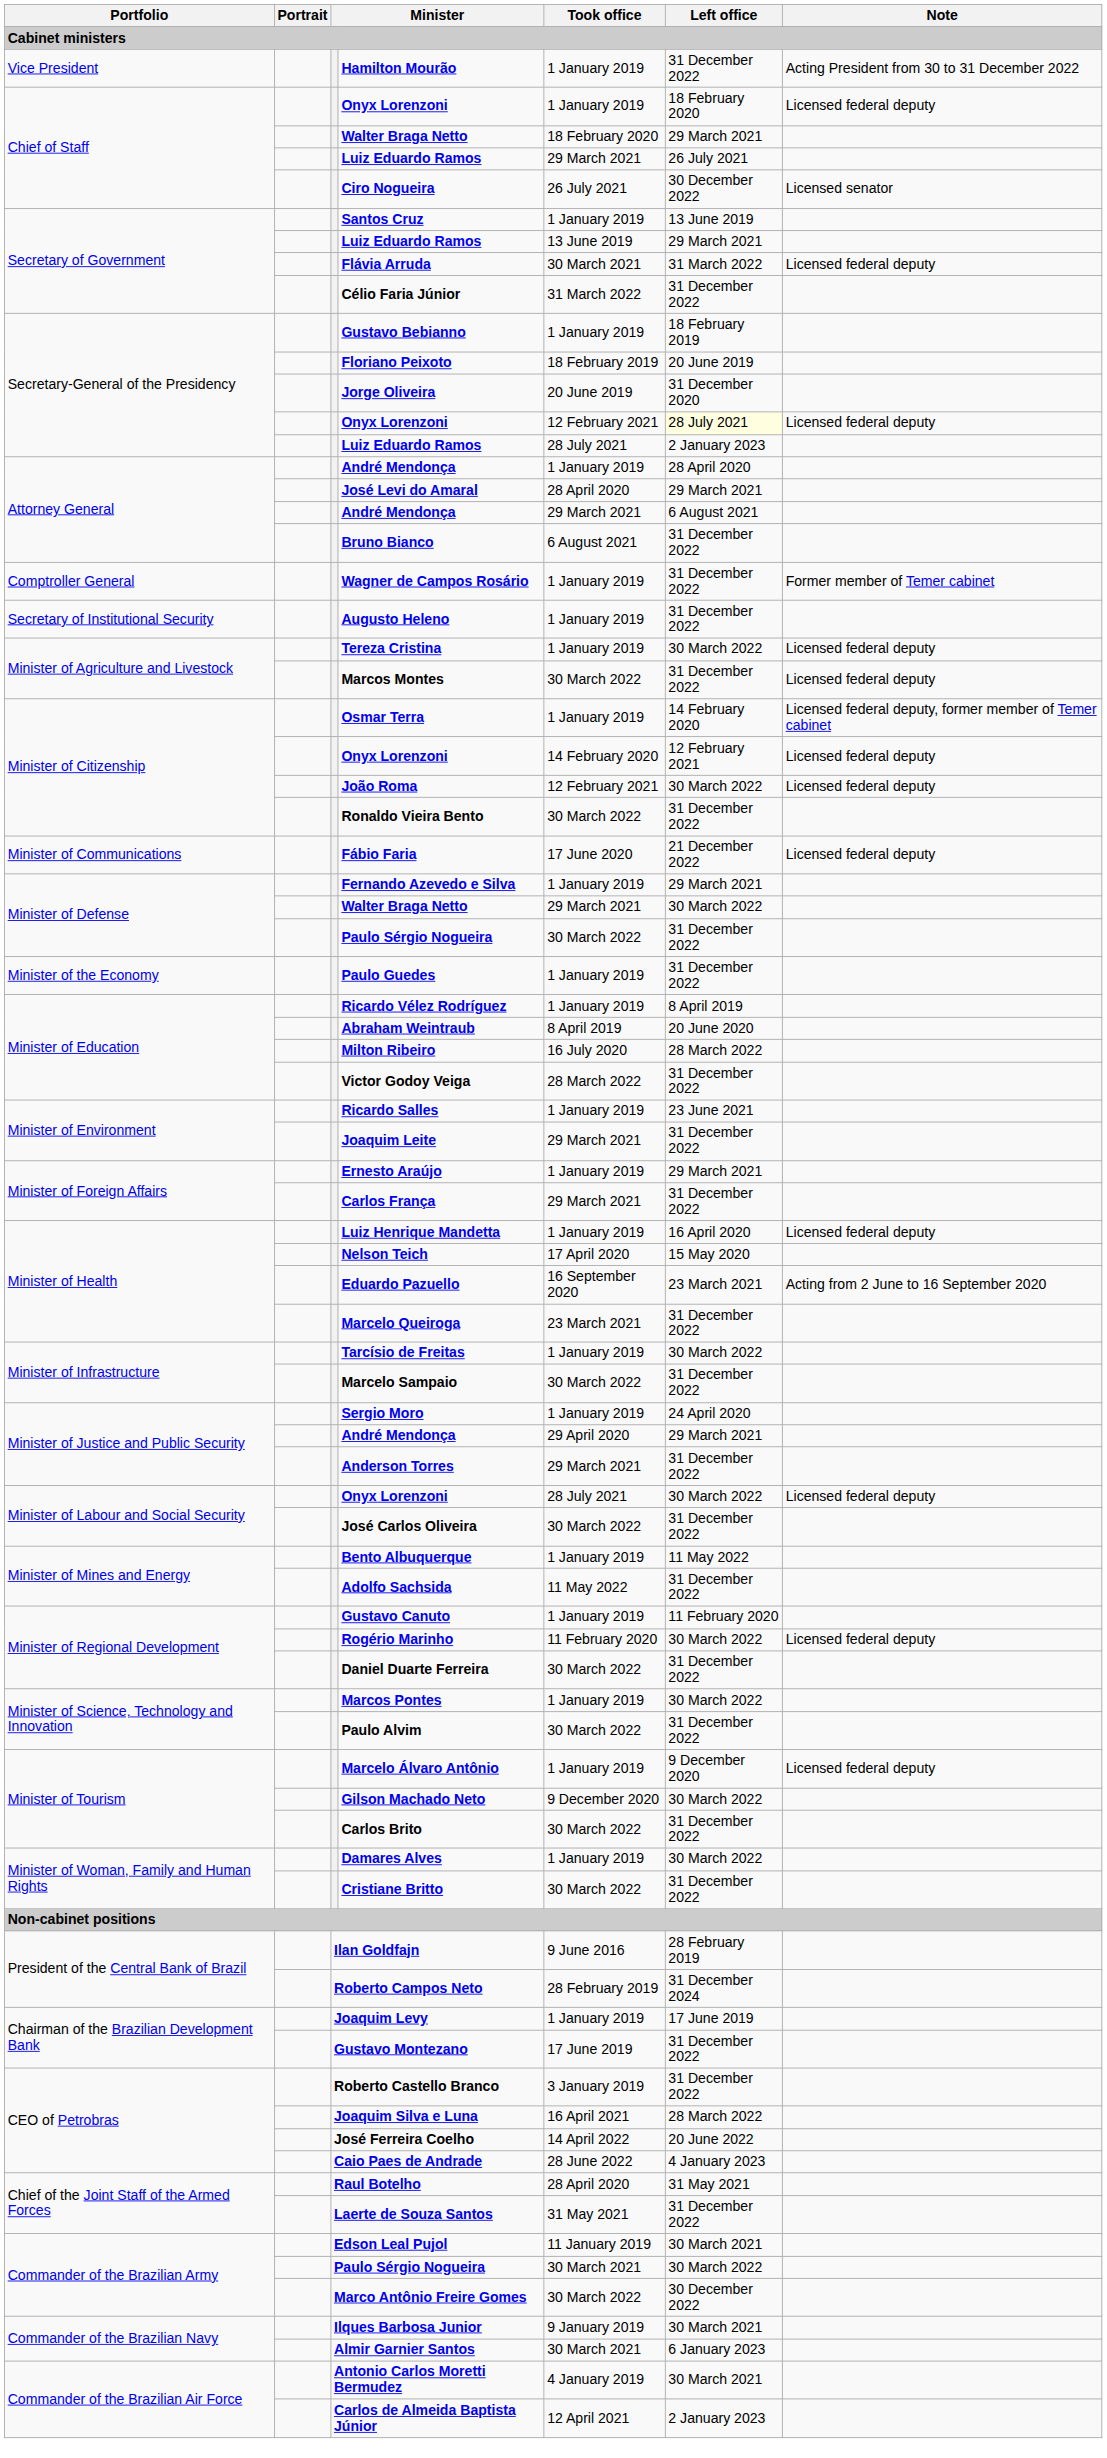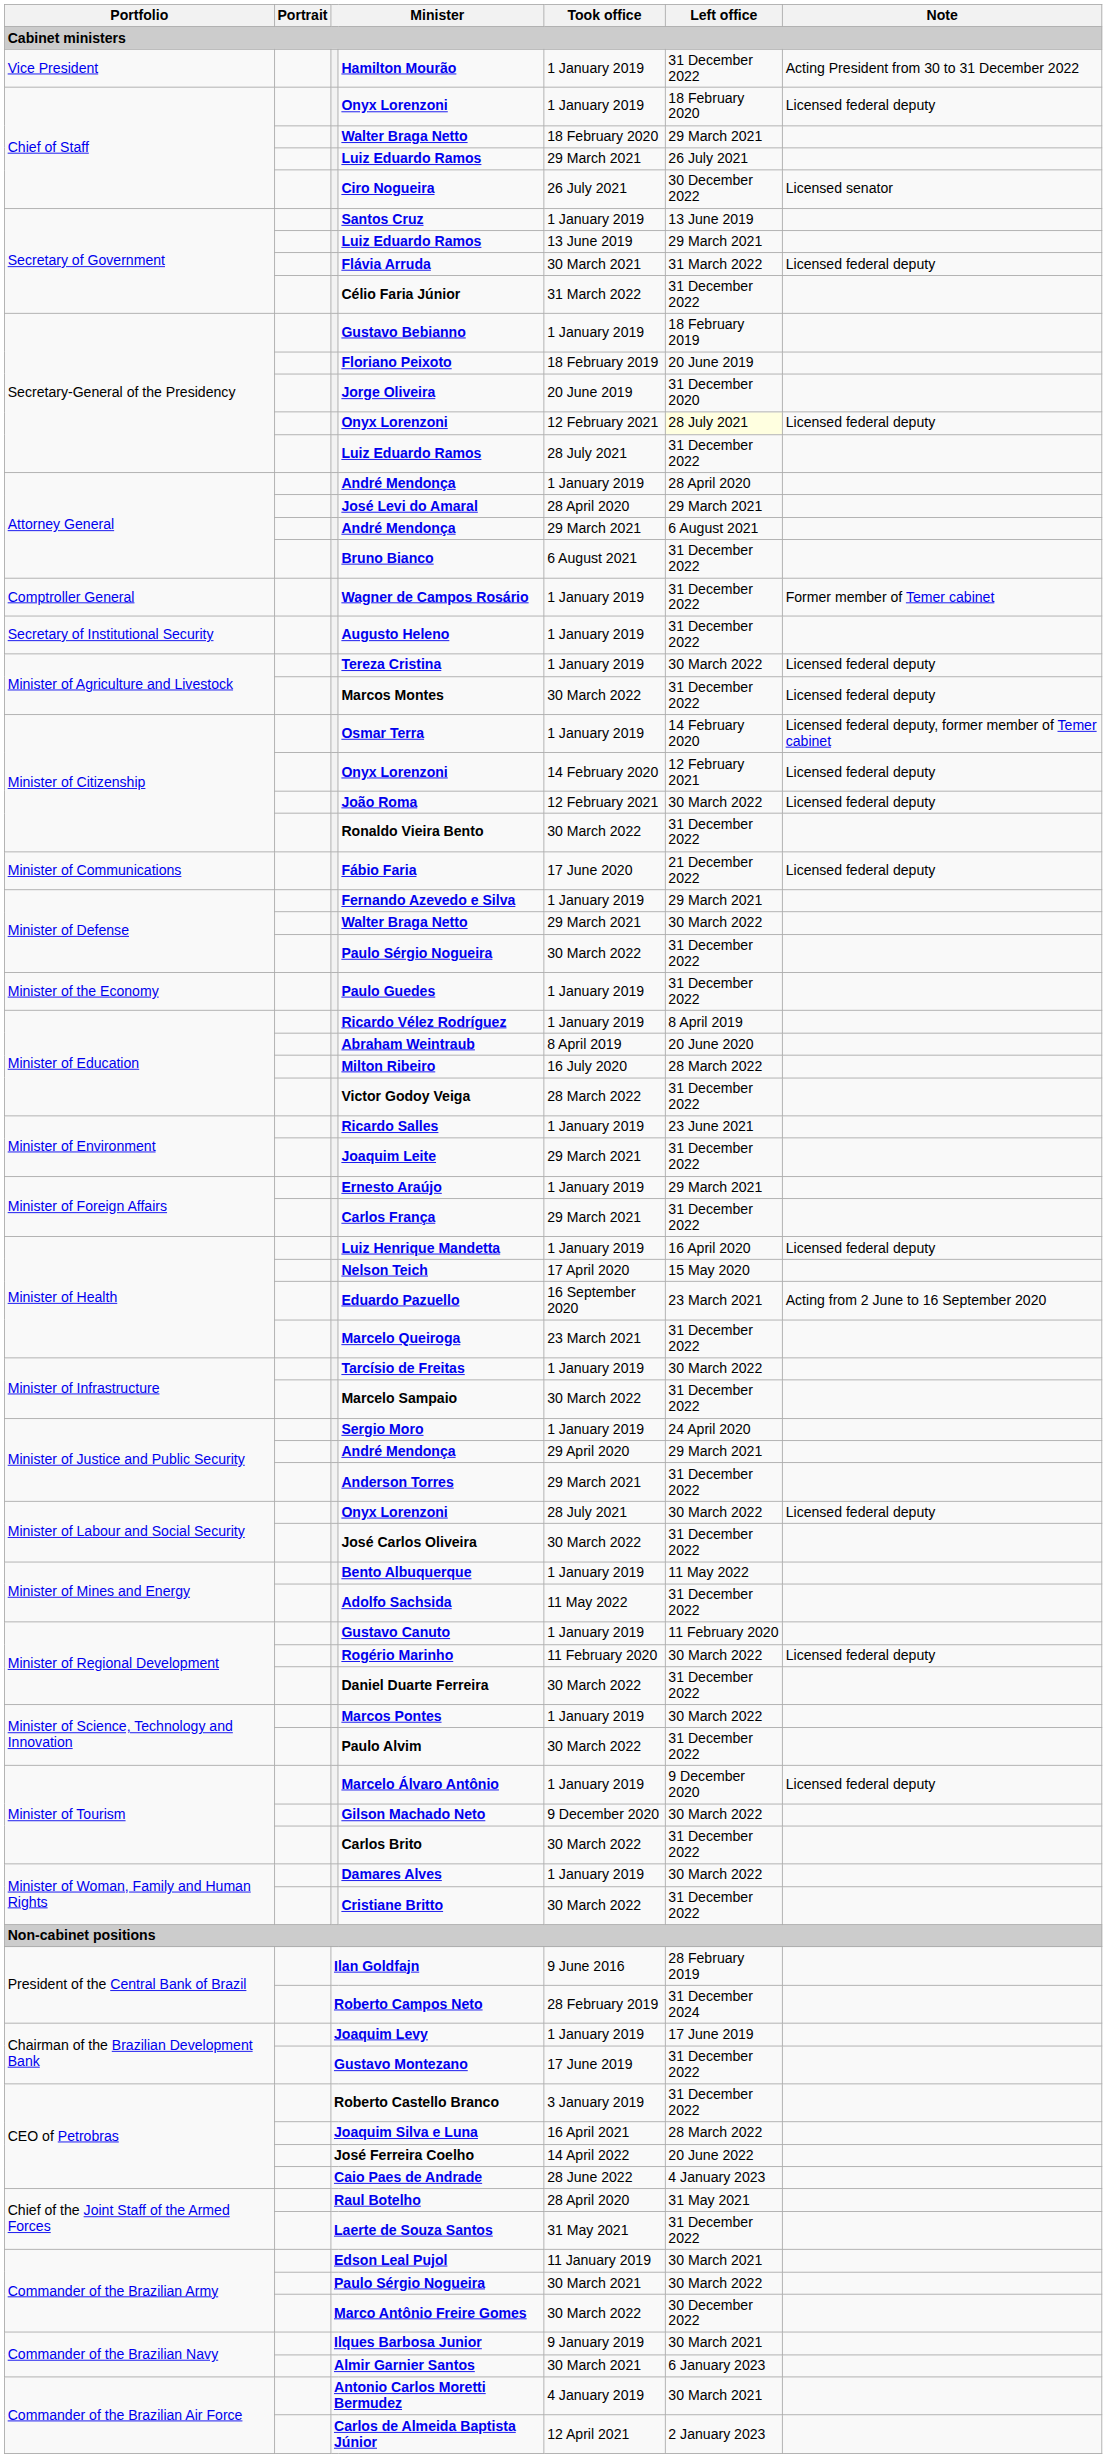(717, 445) 2 January 2023 -> (711, 453) 31 December 2022
